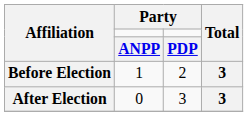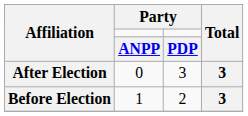rows swapped: (60, 73) <-> (60, 98)
